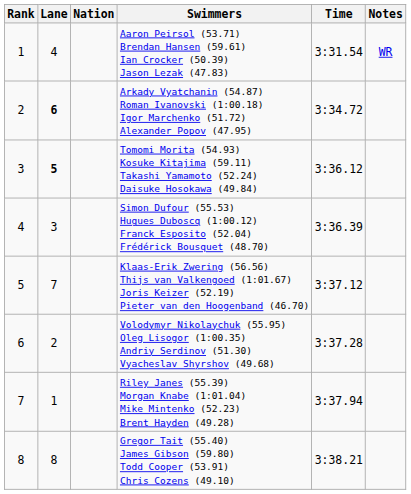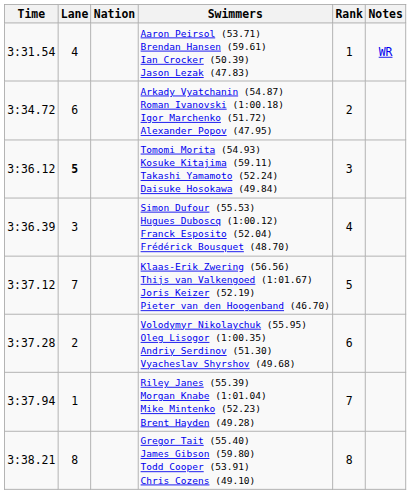columns swapped: (21, 14) <-> (339, 14)
(54, 110) bold -> (75, 110) normal
